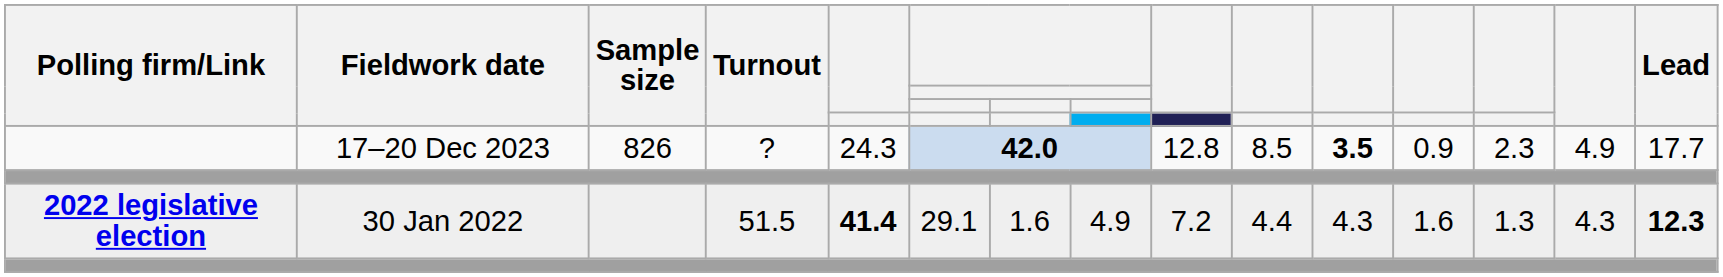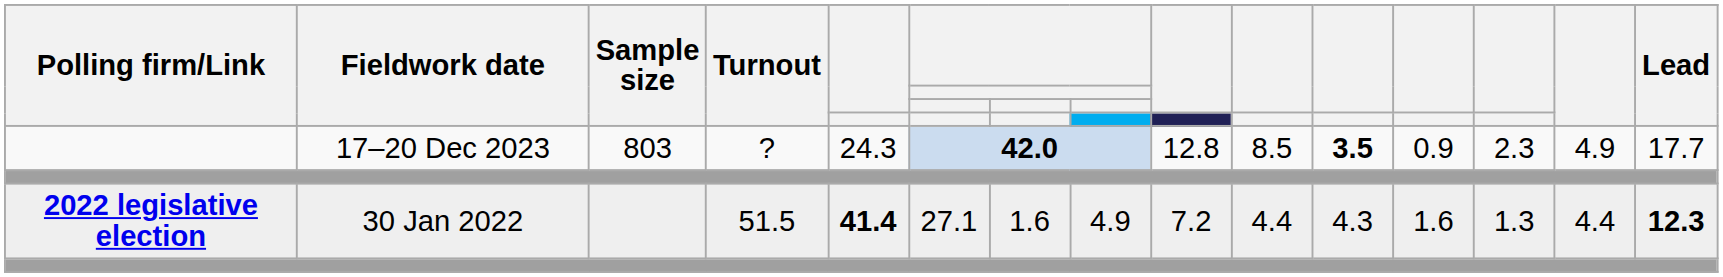(648, 148) 826 -> (648, 148) 803
(949, 221) 29.1 -> (949, 221) 27.1
(1595, 221) 4.3 -> (1595, 221) 4.4
